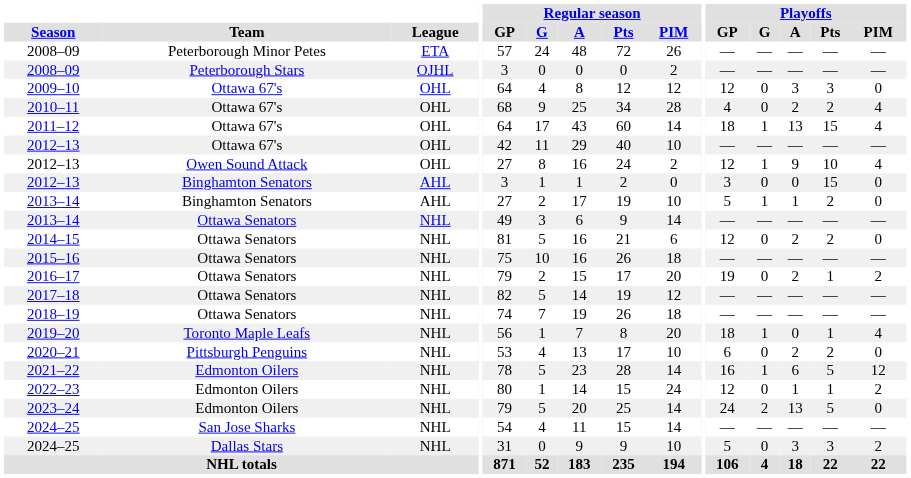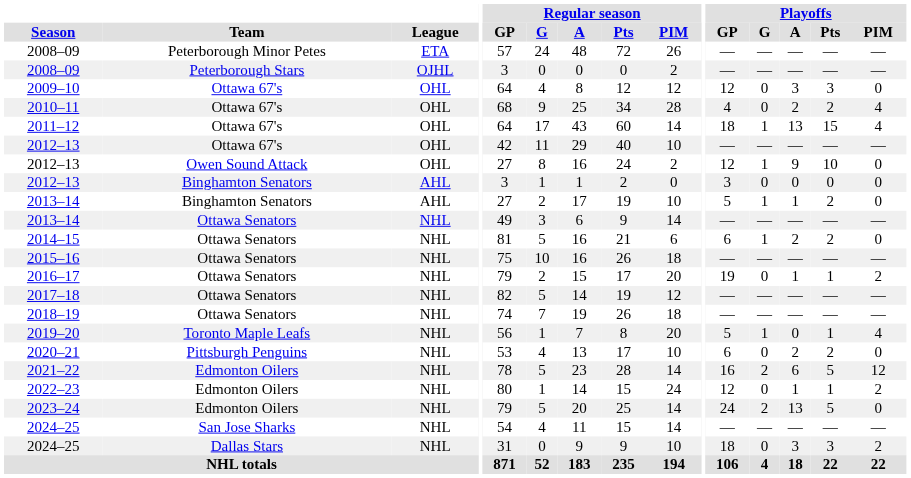(878, 163) 4 -> (878, 163) 0
(830, 182) 15 -> (830, 182) 0
(727, 239) 12 -> (727, 239) 6
(765, 239) 0 -> (765, 239) 1
(795, 276) 2 -> (795, 276) 1
(727, 333) 18 -> (727, 333) 5
(765, 370) 1 -> (765, 370) 2
(727, 445) 5 -> (727, 445) 18
